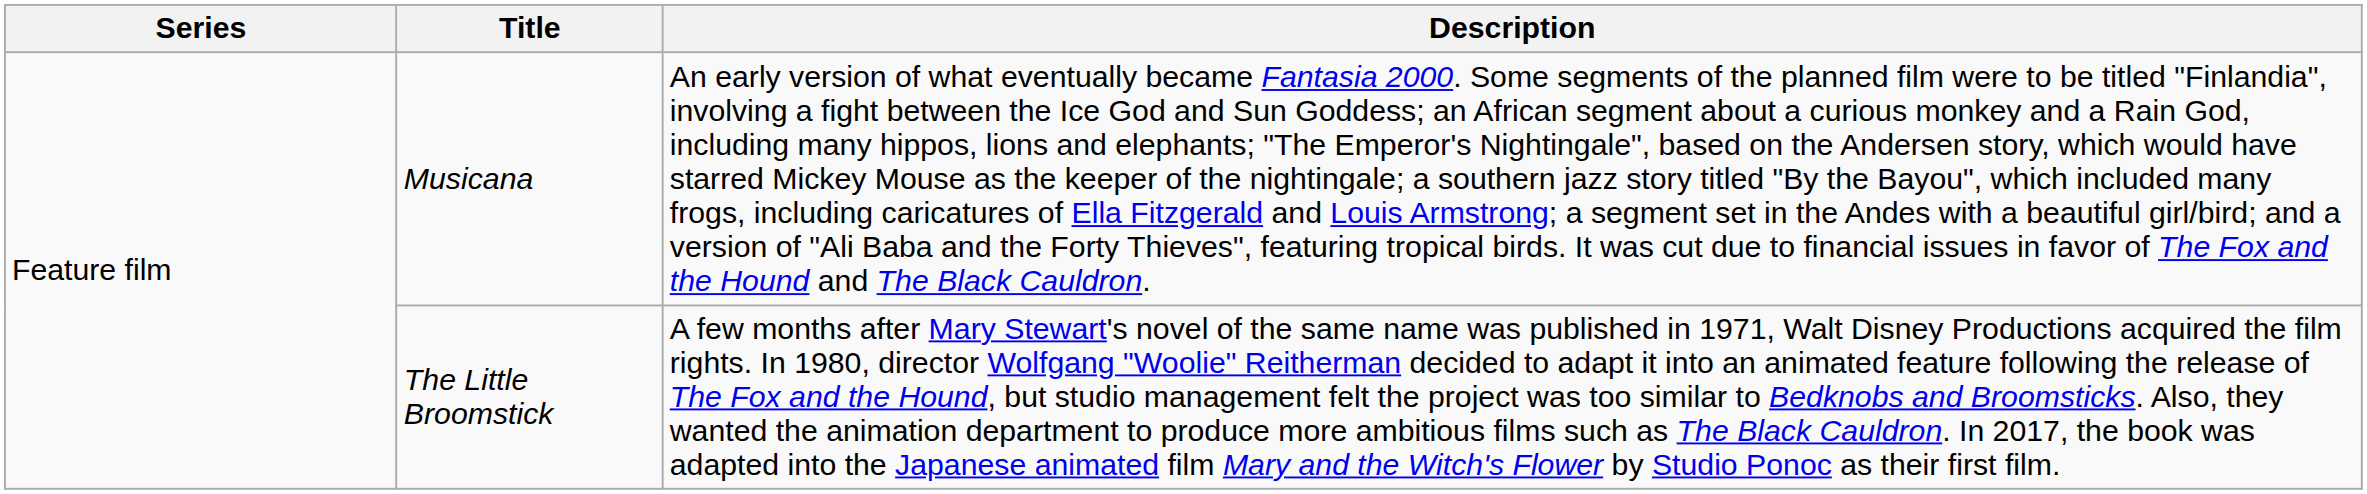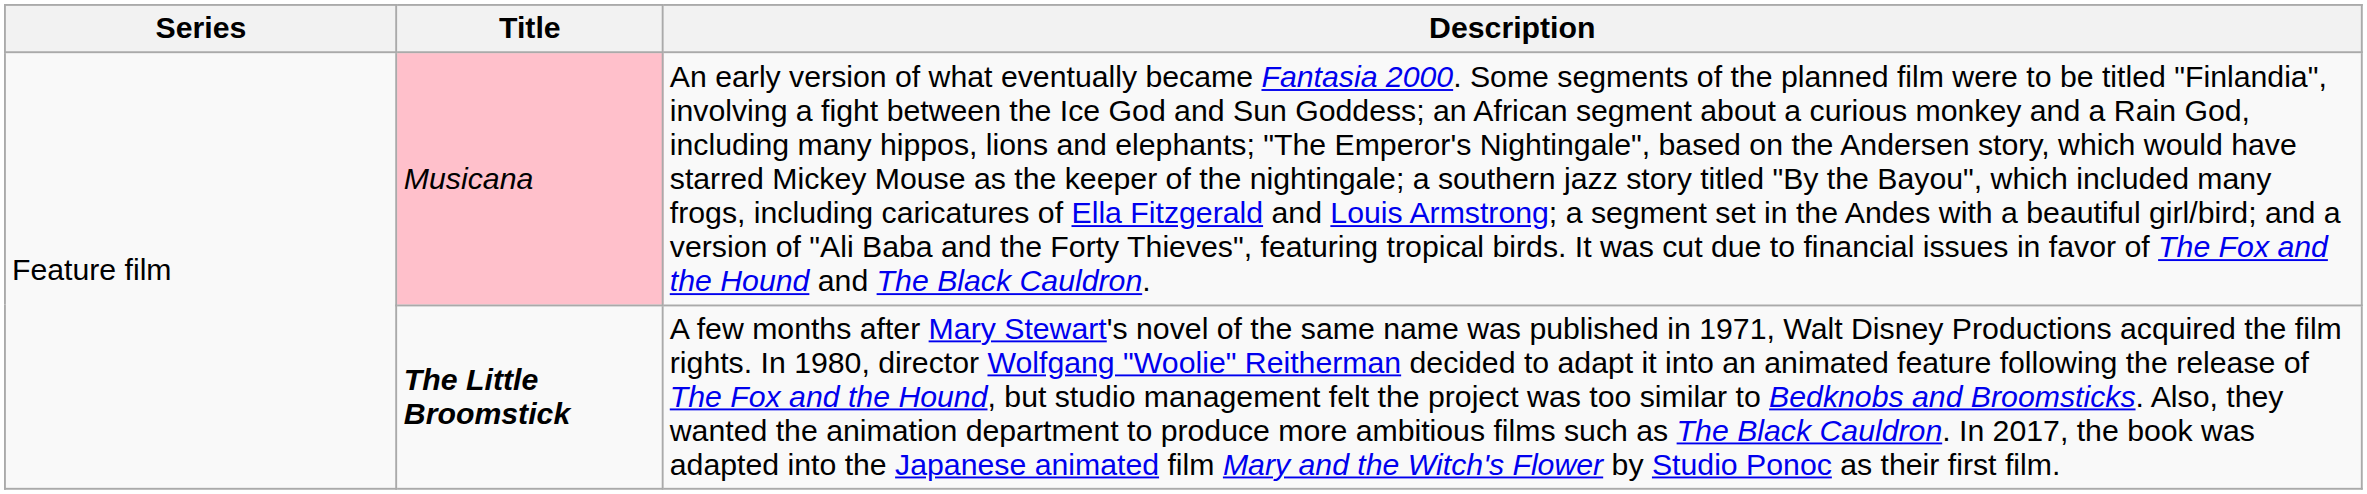(469, 178) no background -> (469, 178) pink background
(479, 396) normal -> (487, 396) bold
